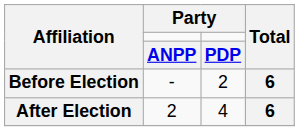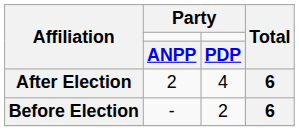rows swapped: (74, 83) <-> (74, 111)
